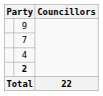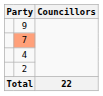(24, 40) no background -> (24, 40) lightsalmon background
(24, 69) bold -> (24, 69) normal
